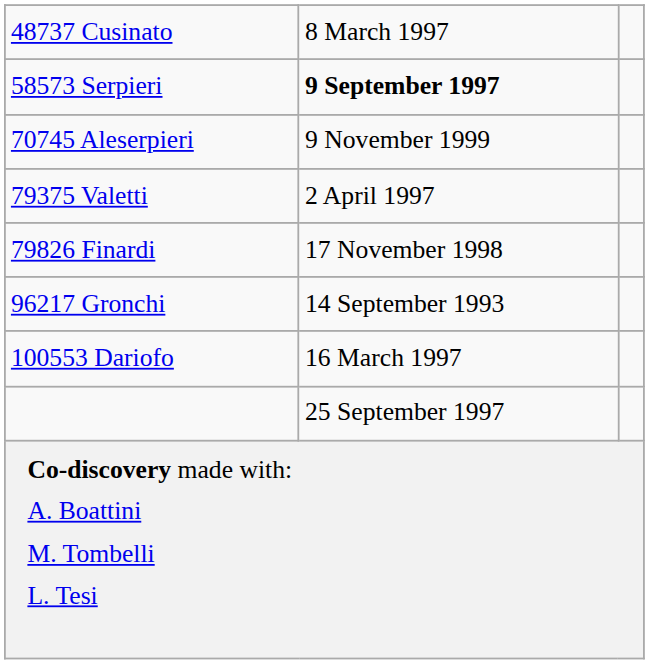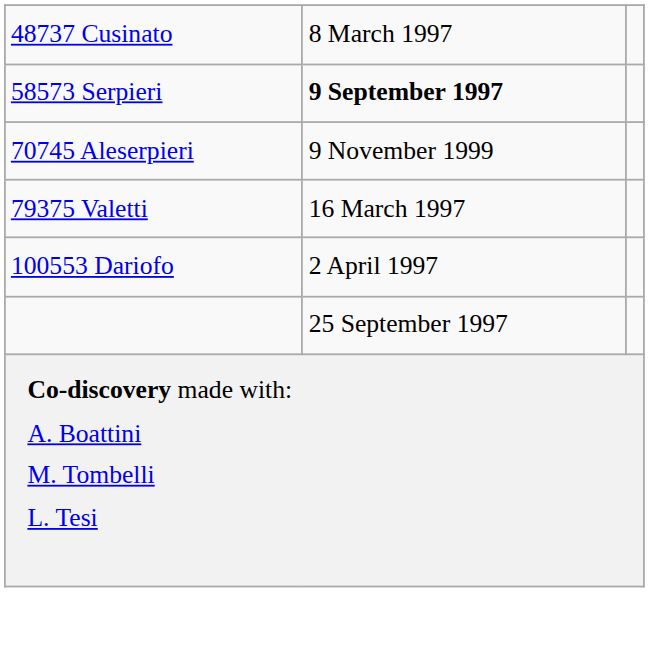(370, 194) 2 April 1997 -> (387, 207) 16 March 1997
- row: (83, 249)
- row: (88, 303)
(383, 357) 16 March 1997 -> (373, 266) 2 April 1997
